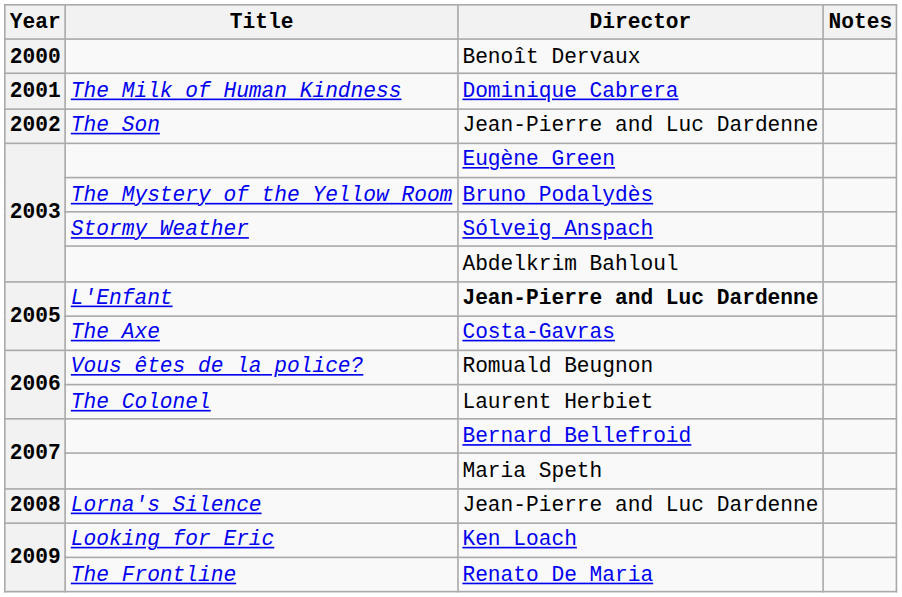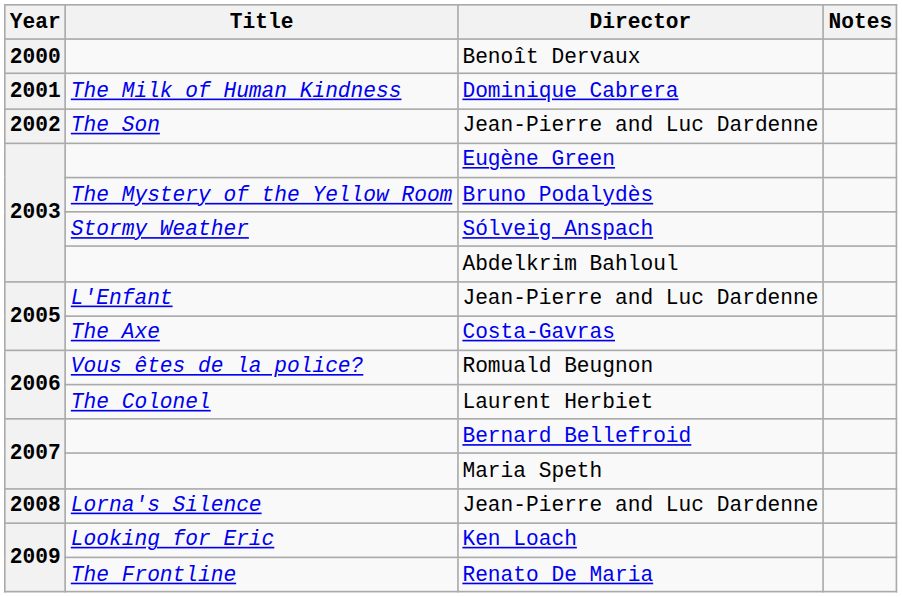(640, 298) bold -> (640, 298) normal
